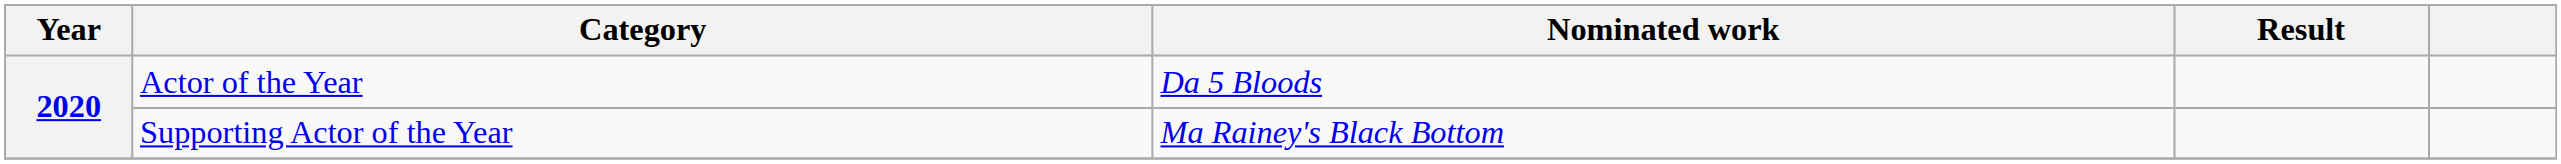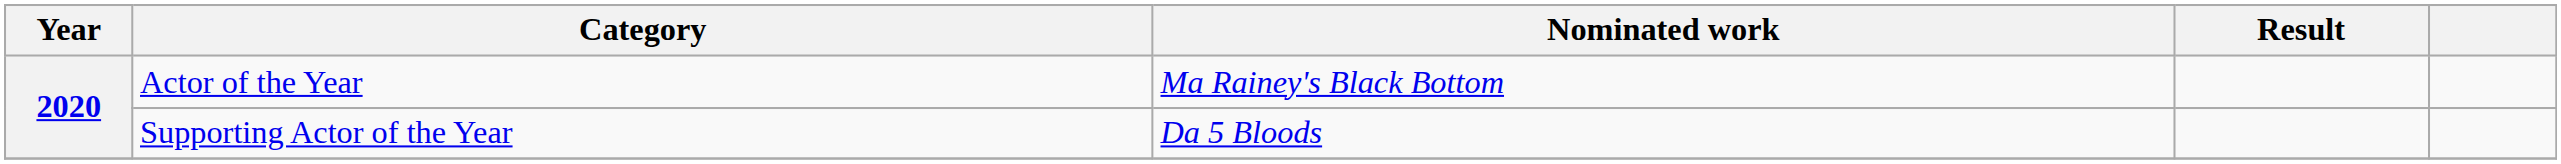(1241, 81) Da 5 Bloods -> (1332, 81) Ma Rainey's Black Bottom
(1332, 132) Ma Rainey's Black Bottom -> (1241, 132) Da 5 Bloods
